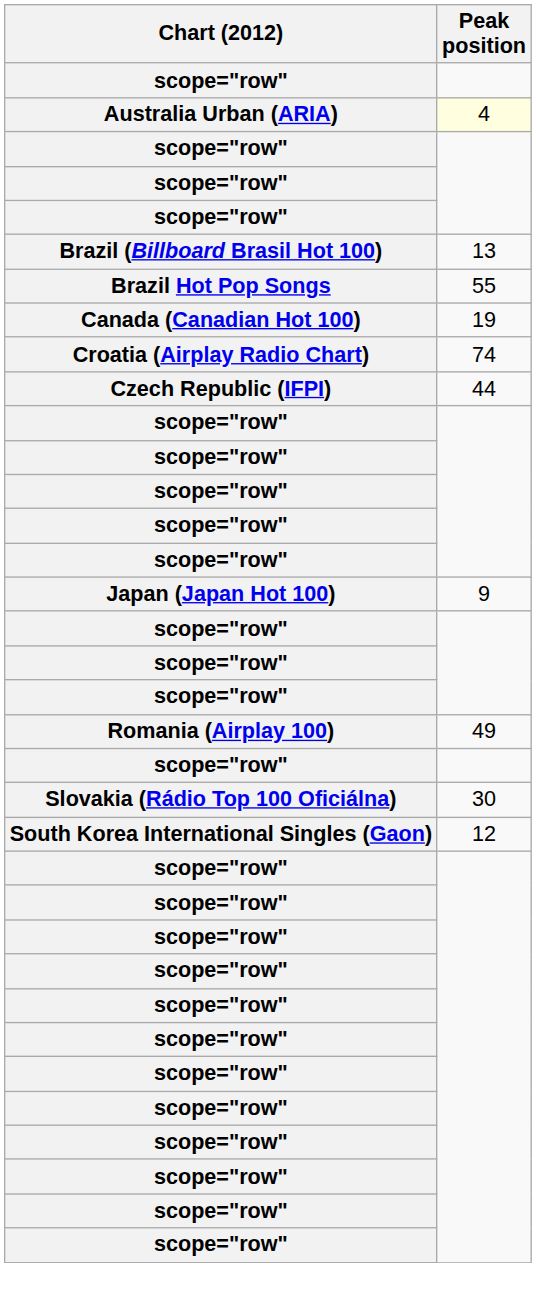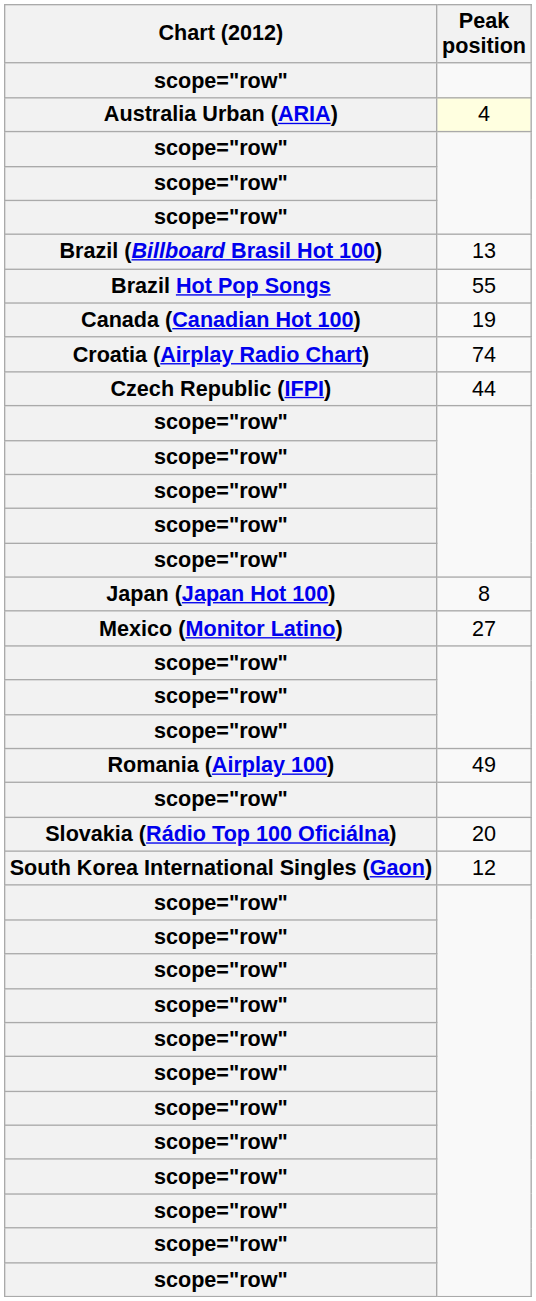(484, 594) 9 -> (484, 594) 8
+ row: (221, 628)
(484, 799) 30 -> (484, 833) 20
